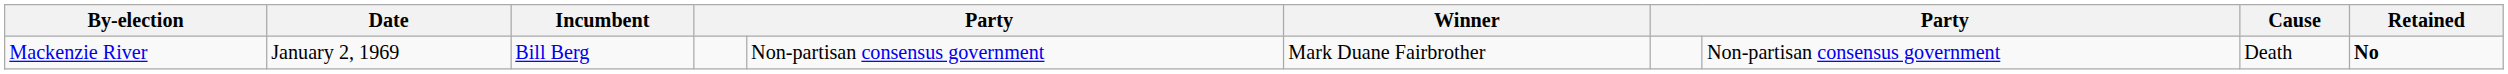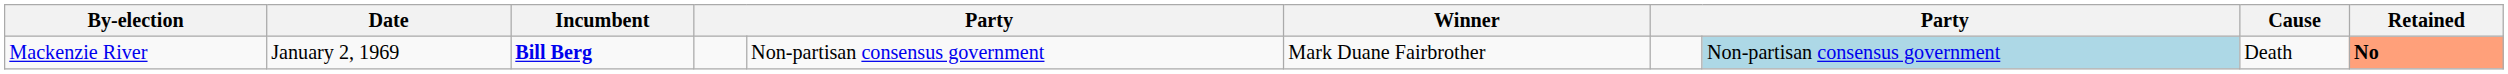(552, 52) normal -> (554, 52) bold
(1854, 52) no background -> (1854, 52) lightblue background
(2366, 52) no background -> (2366, 52) lightsalmon background
